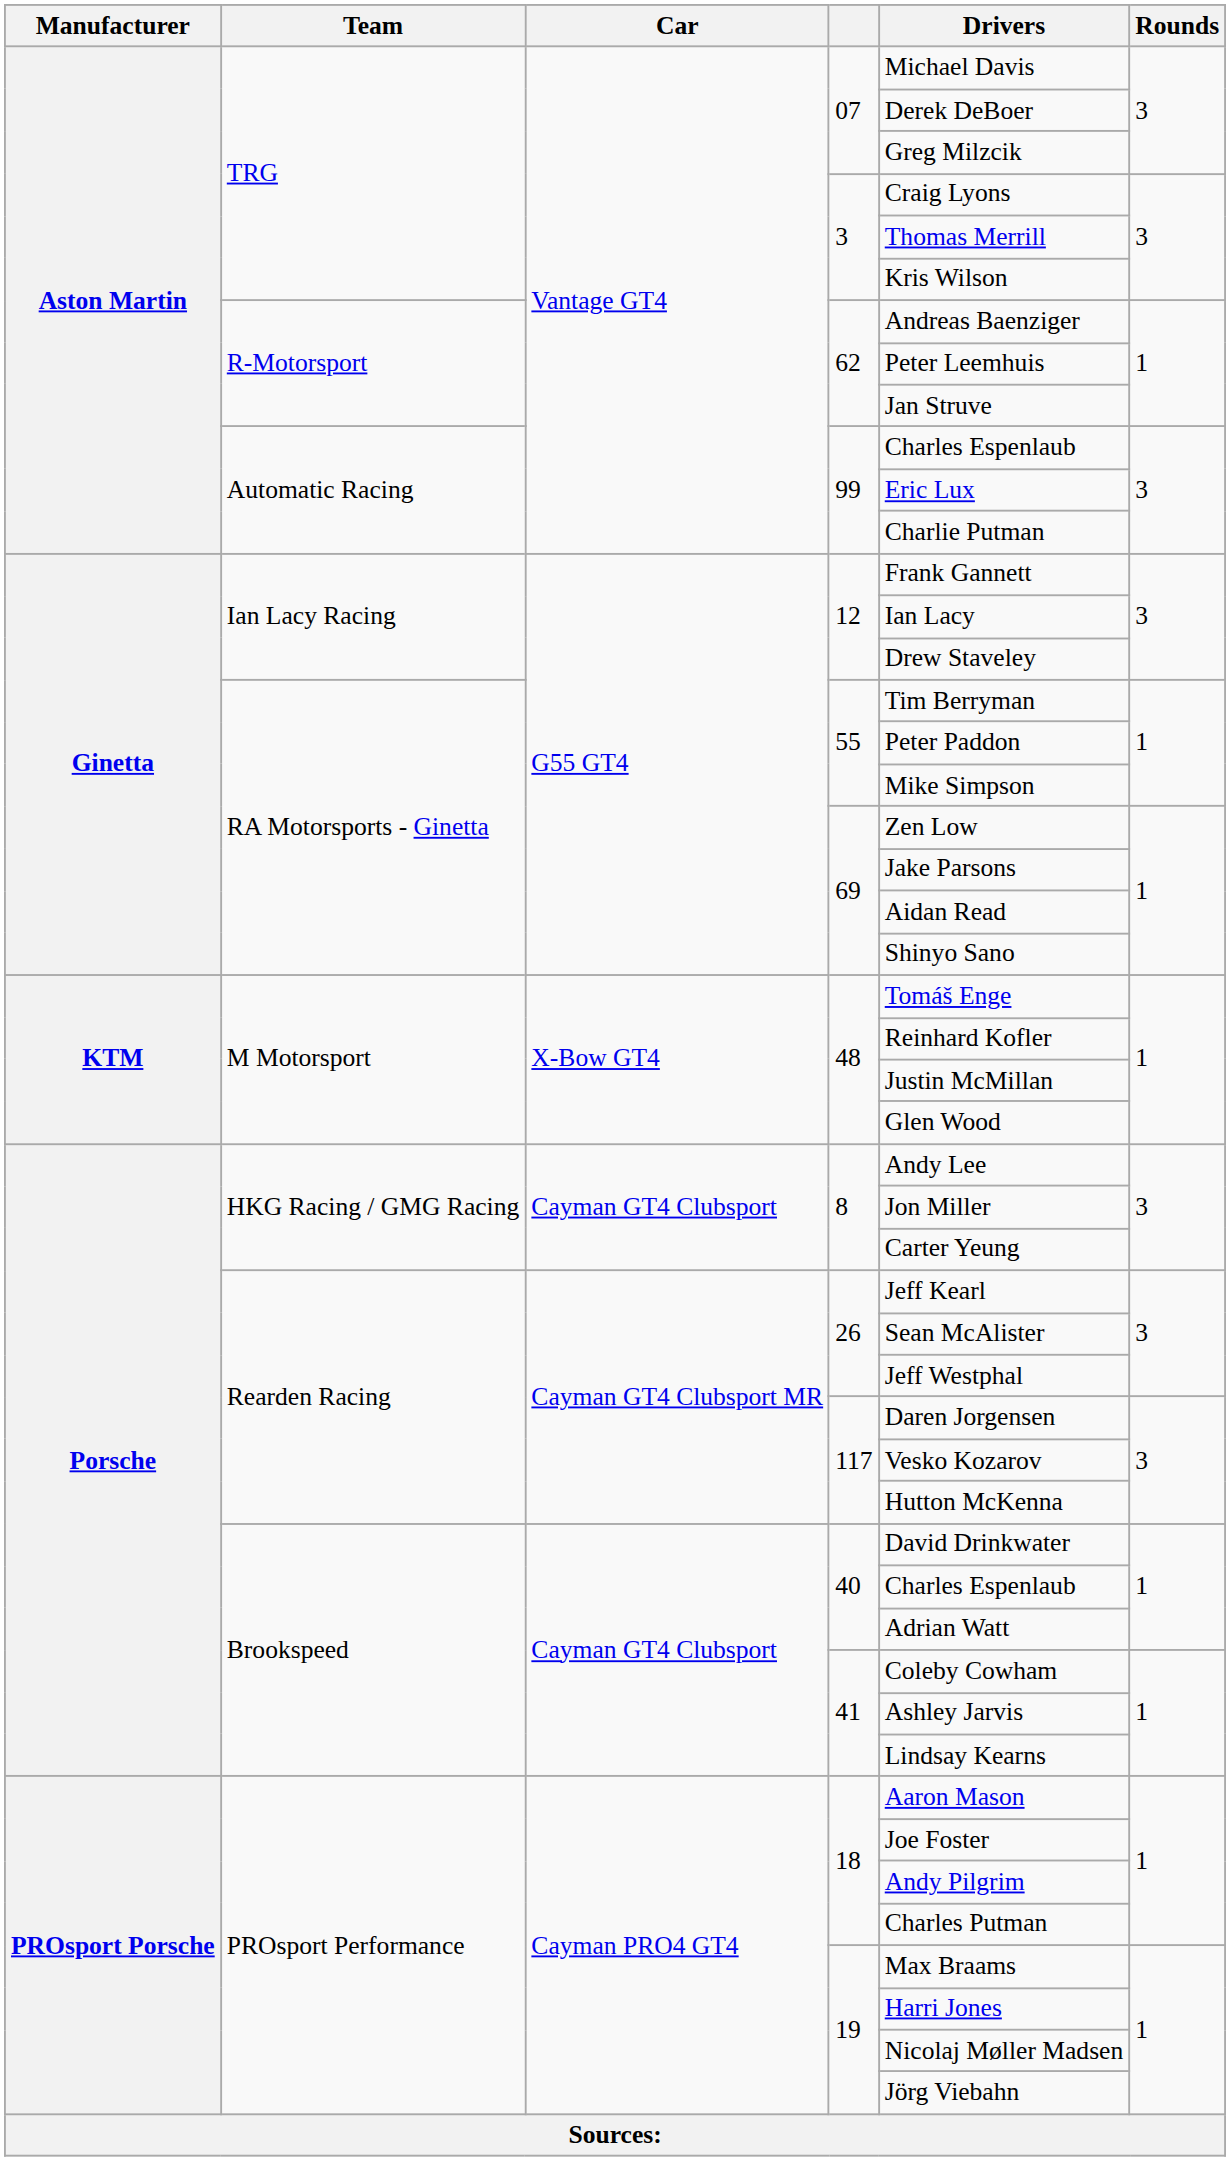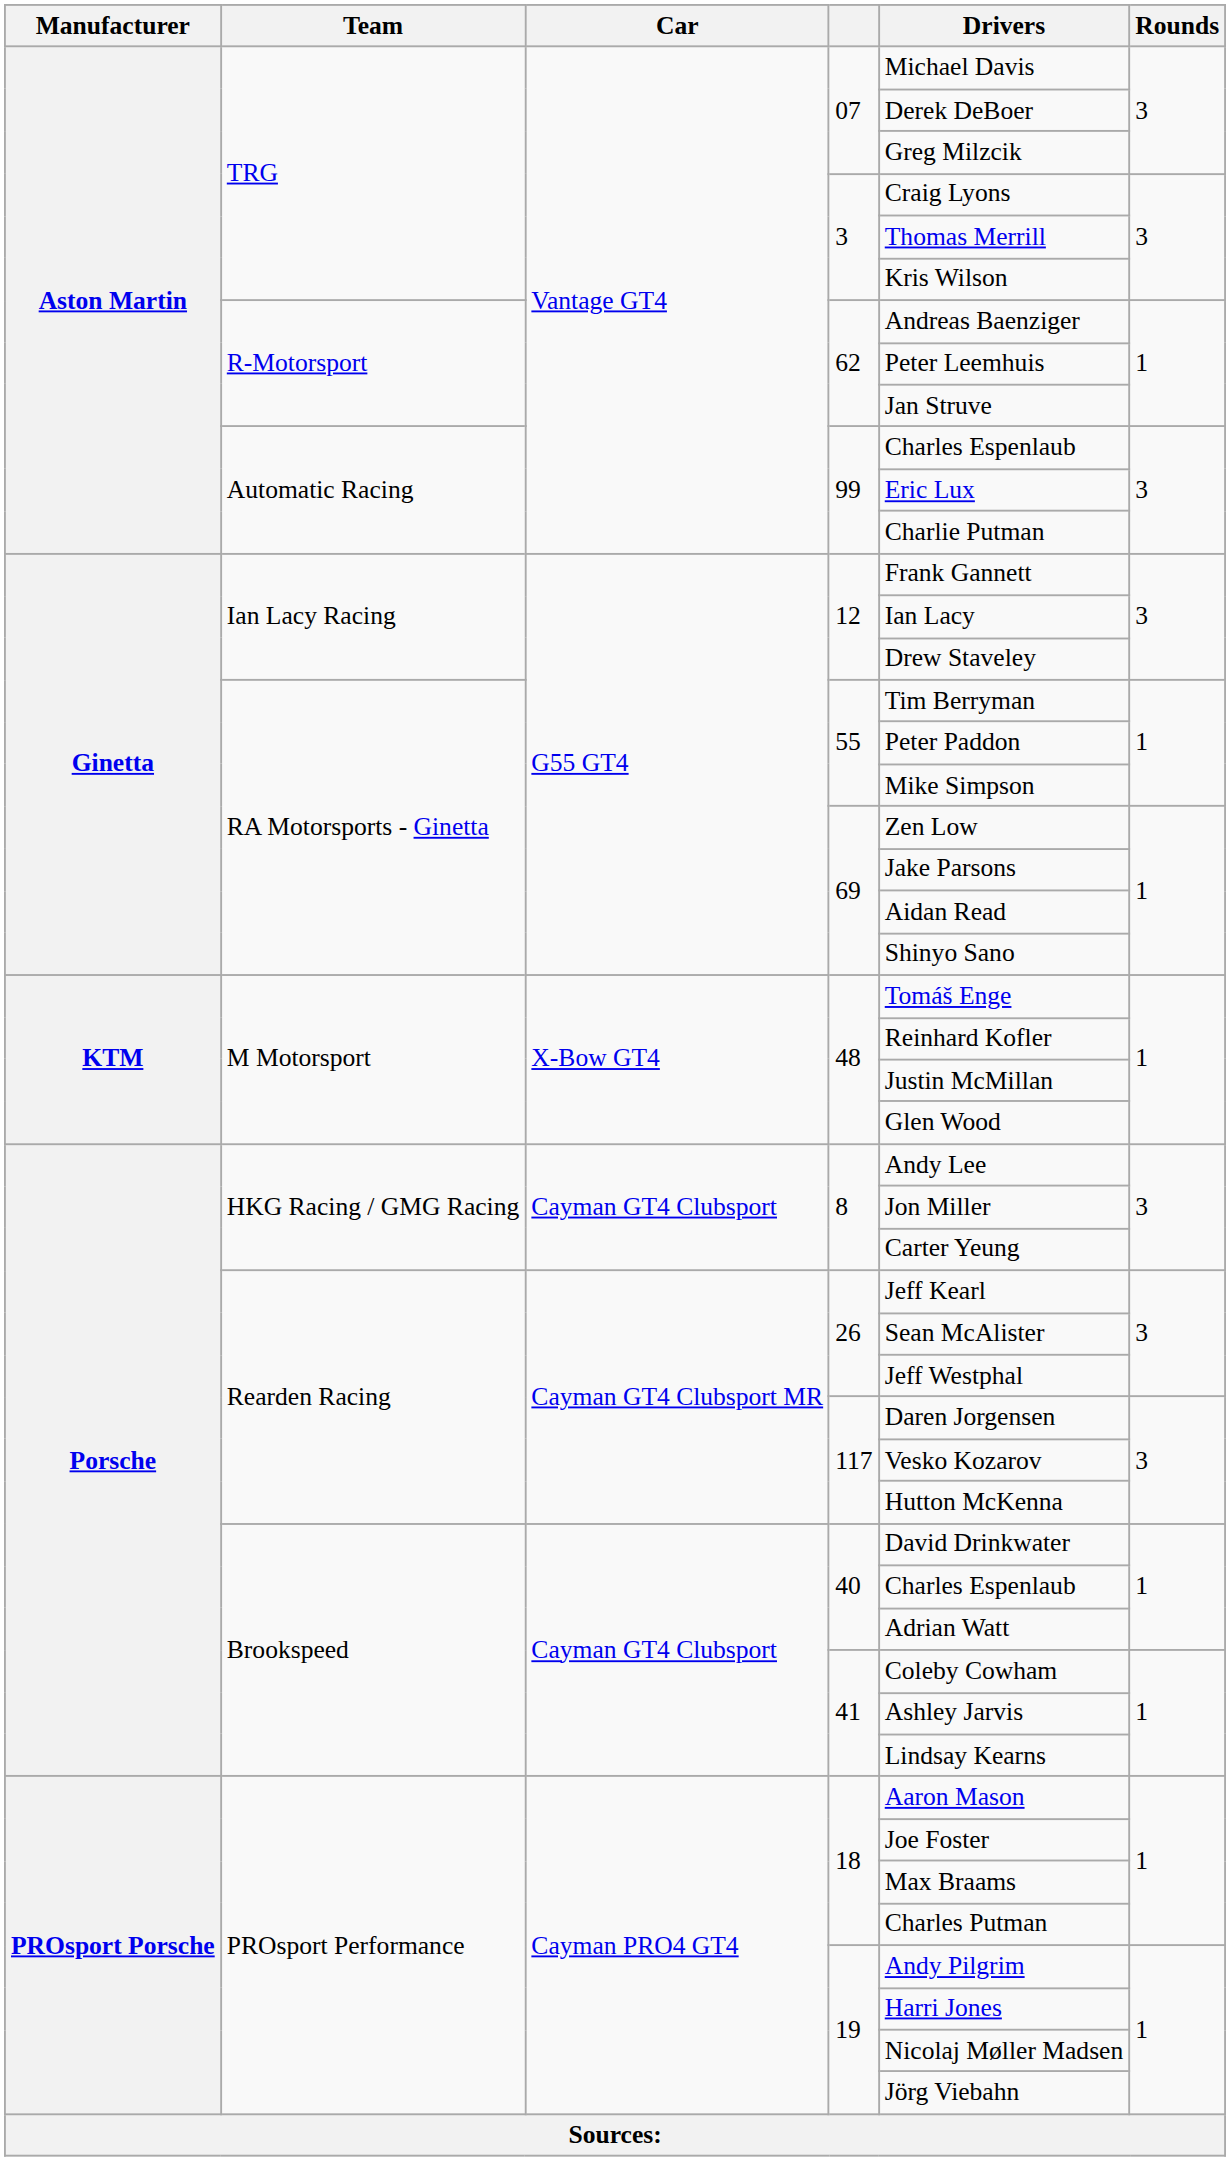(955, 1881) Andy Pilgrim -> (950, 1881) Max Braams
(950, 1965) Max Braams -> (955, 1965) Andy Pilgrim
